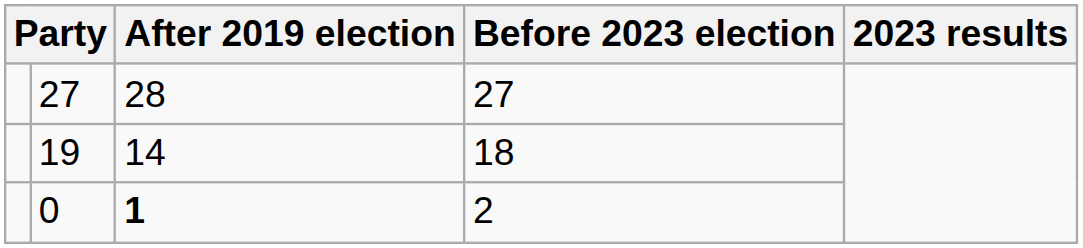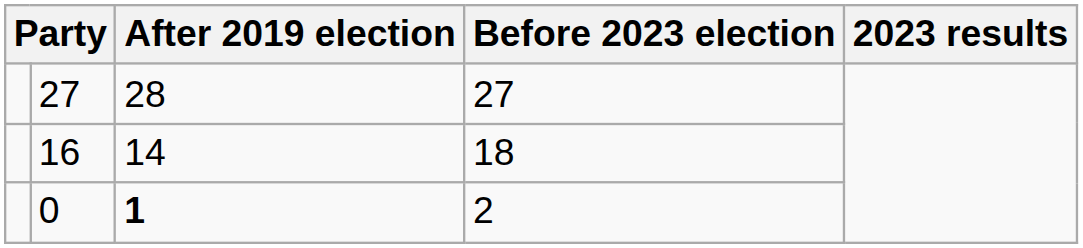(60, 152) 19 -> (60, 152) 16
